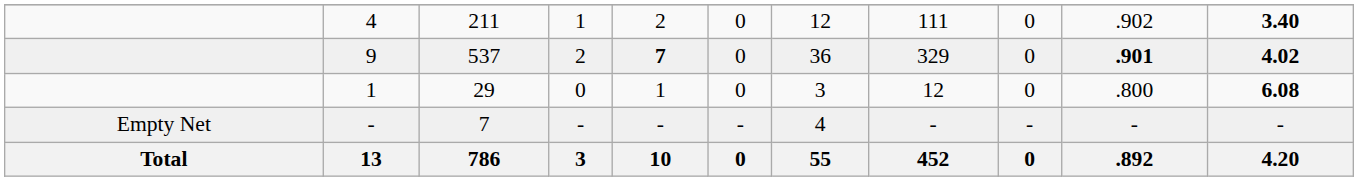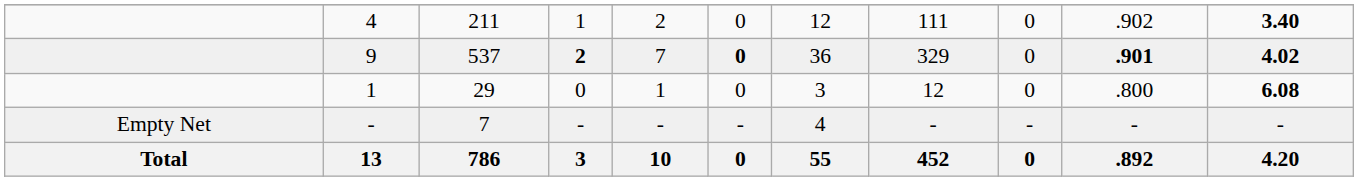(580, 55) normal -> (580, 55) bold
(660, 55) bold -> (660, 55) normal
(740, 55) normal -> (740, 55) bold
